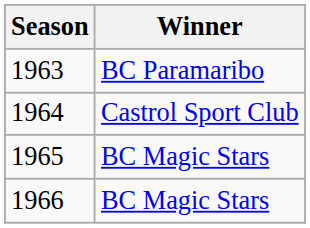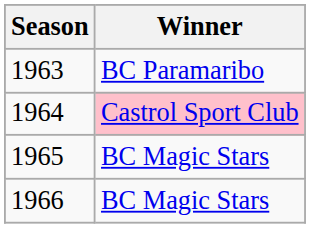(200, 113) no background -> (200, 113) pink background
